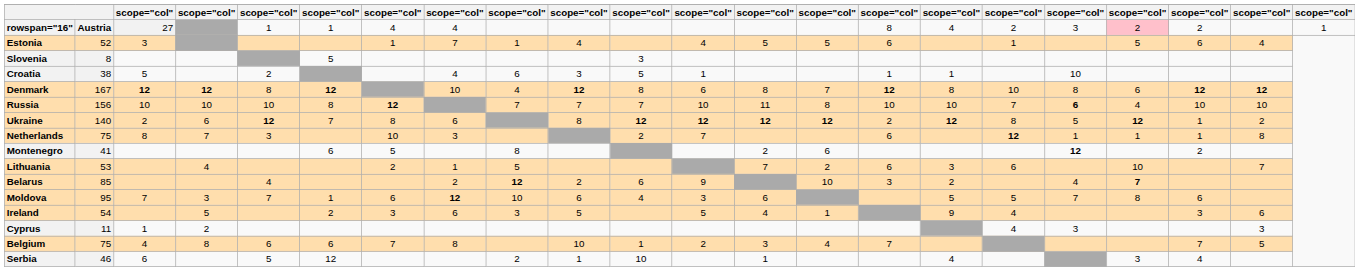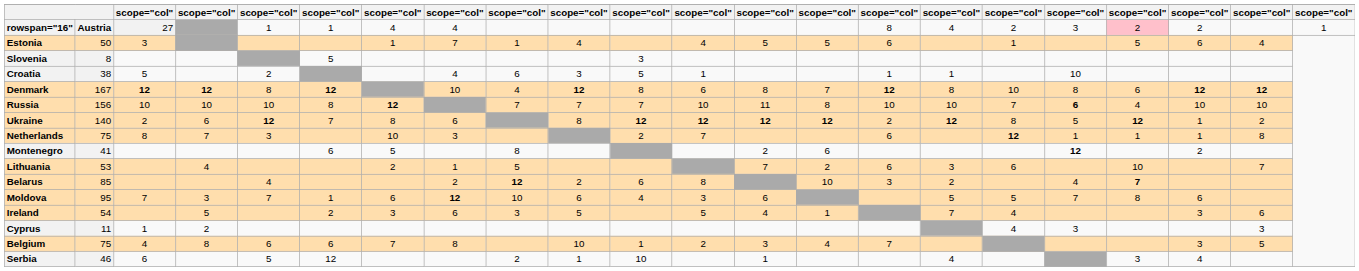(106, 43) 52 -> (106, 43) 50
(703, 181) 9 -> (703, 181) 8
(951, 212) 9 -> (951, 212) 7
(1200, 243) 7 -> (1200, 243) 3
